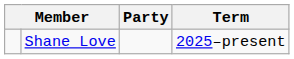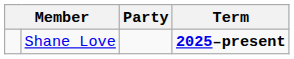(231, 42) normal -> (231, 42) bold
